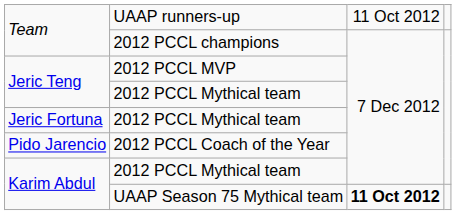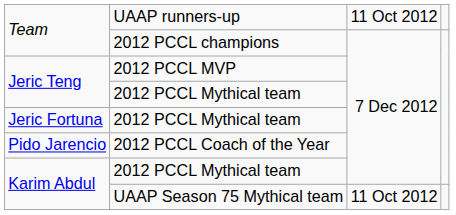(395, 196) bold -> (394, 196) normal
